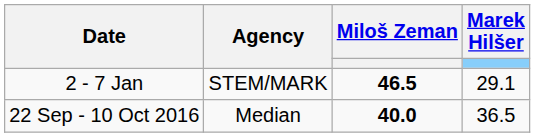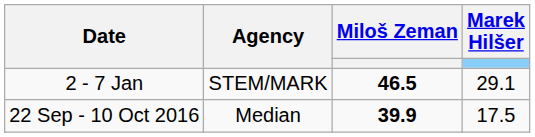(397, 115) 40.0 -> (397, 115) 39.9
(496, 115) 36.5 -> (496, 115) 17.5
